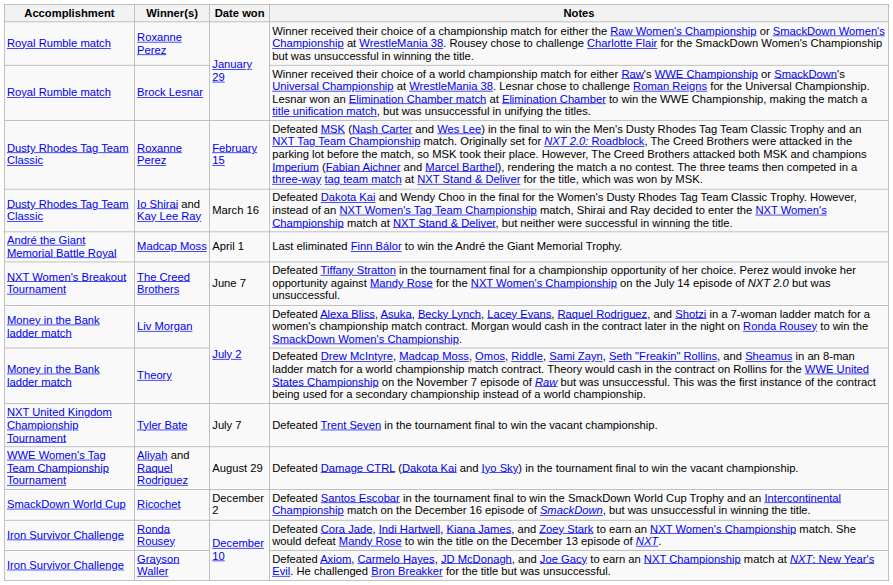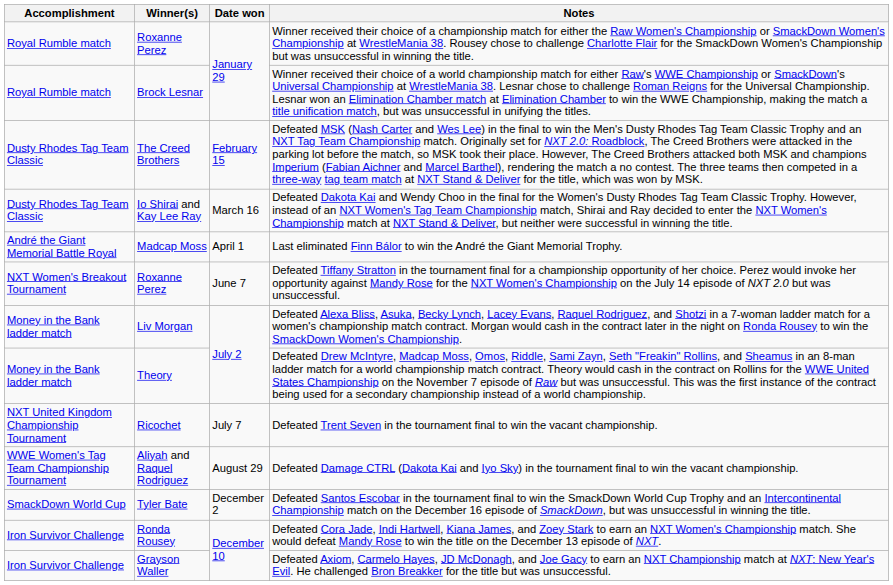(159, 154) Roxanne Perez -> (164, 154) The Creed Brothers
(164, 283) The Creed Brothers -> (159, 283) Roxanne Perez
(162, 425) Tyler Bate -> (159, 425) Ricochet
(159, 504) Ricochet -> (162, 504) Tyler Bate
